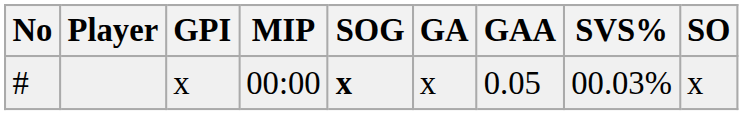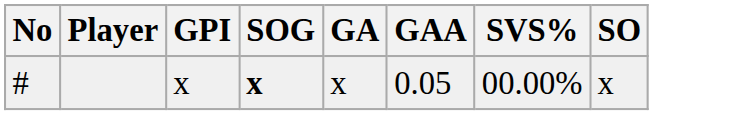- column: (283, 30)
(622, 82) 00.03% -> (532, 82) 00.00%
